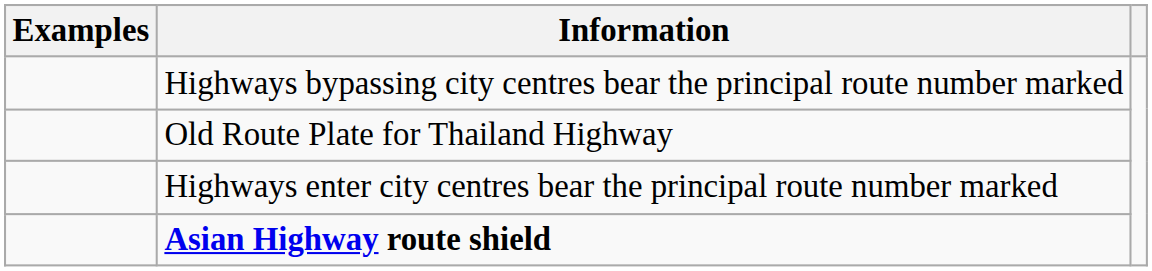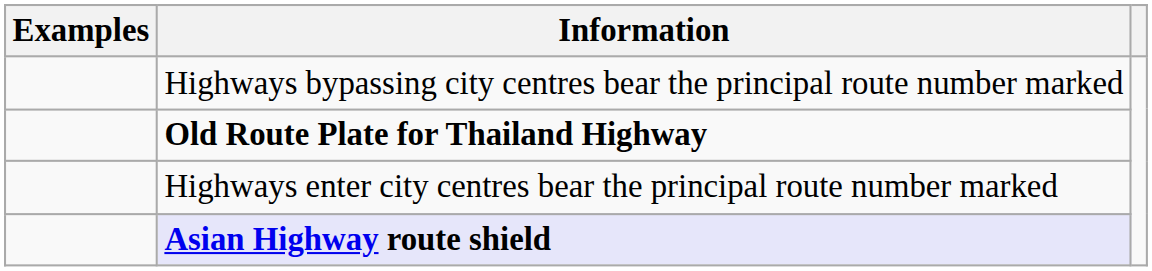(419, 134) normal -> (436, 134) bold
(358, 238) no background -> (358, 238) lavender background
